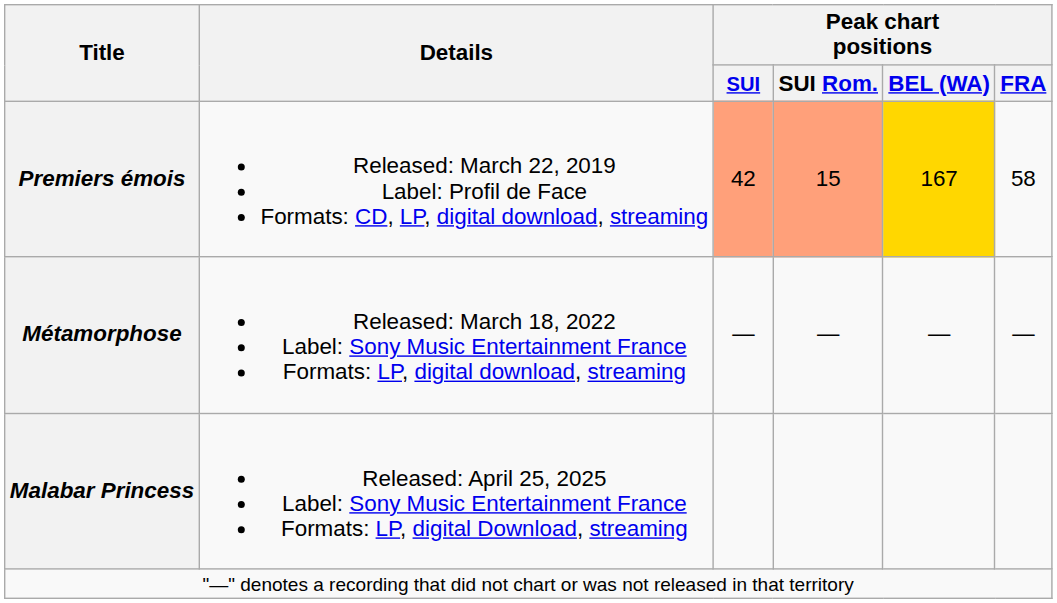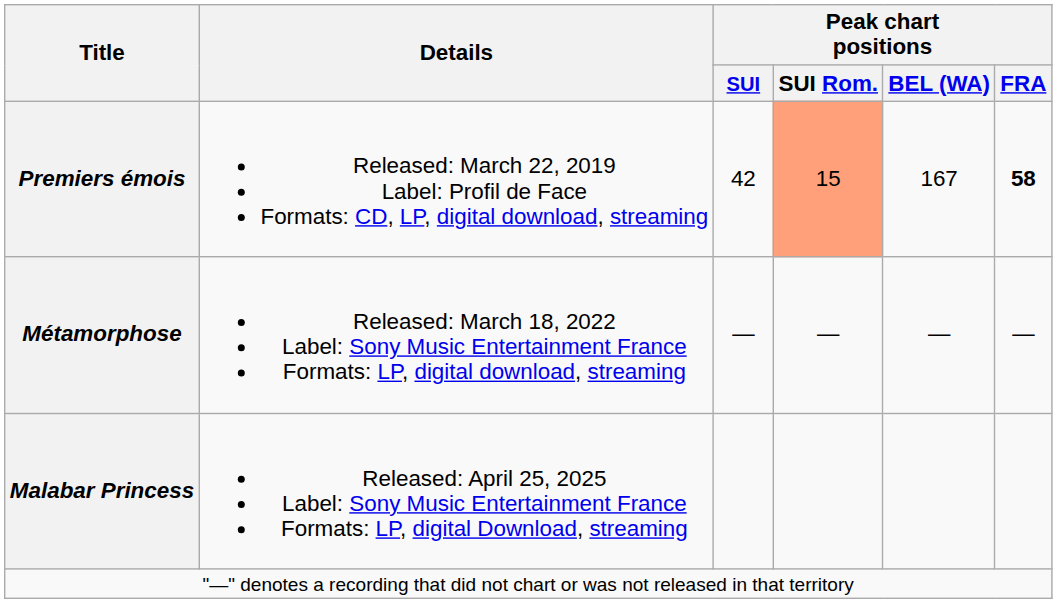(743, 178) lightsalmon background -> (743, 178) no background
(939, 178) gold background -> (939, 178) no background
(1023, 178) normal -> (1023, 178) bold
